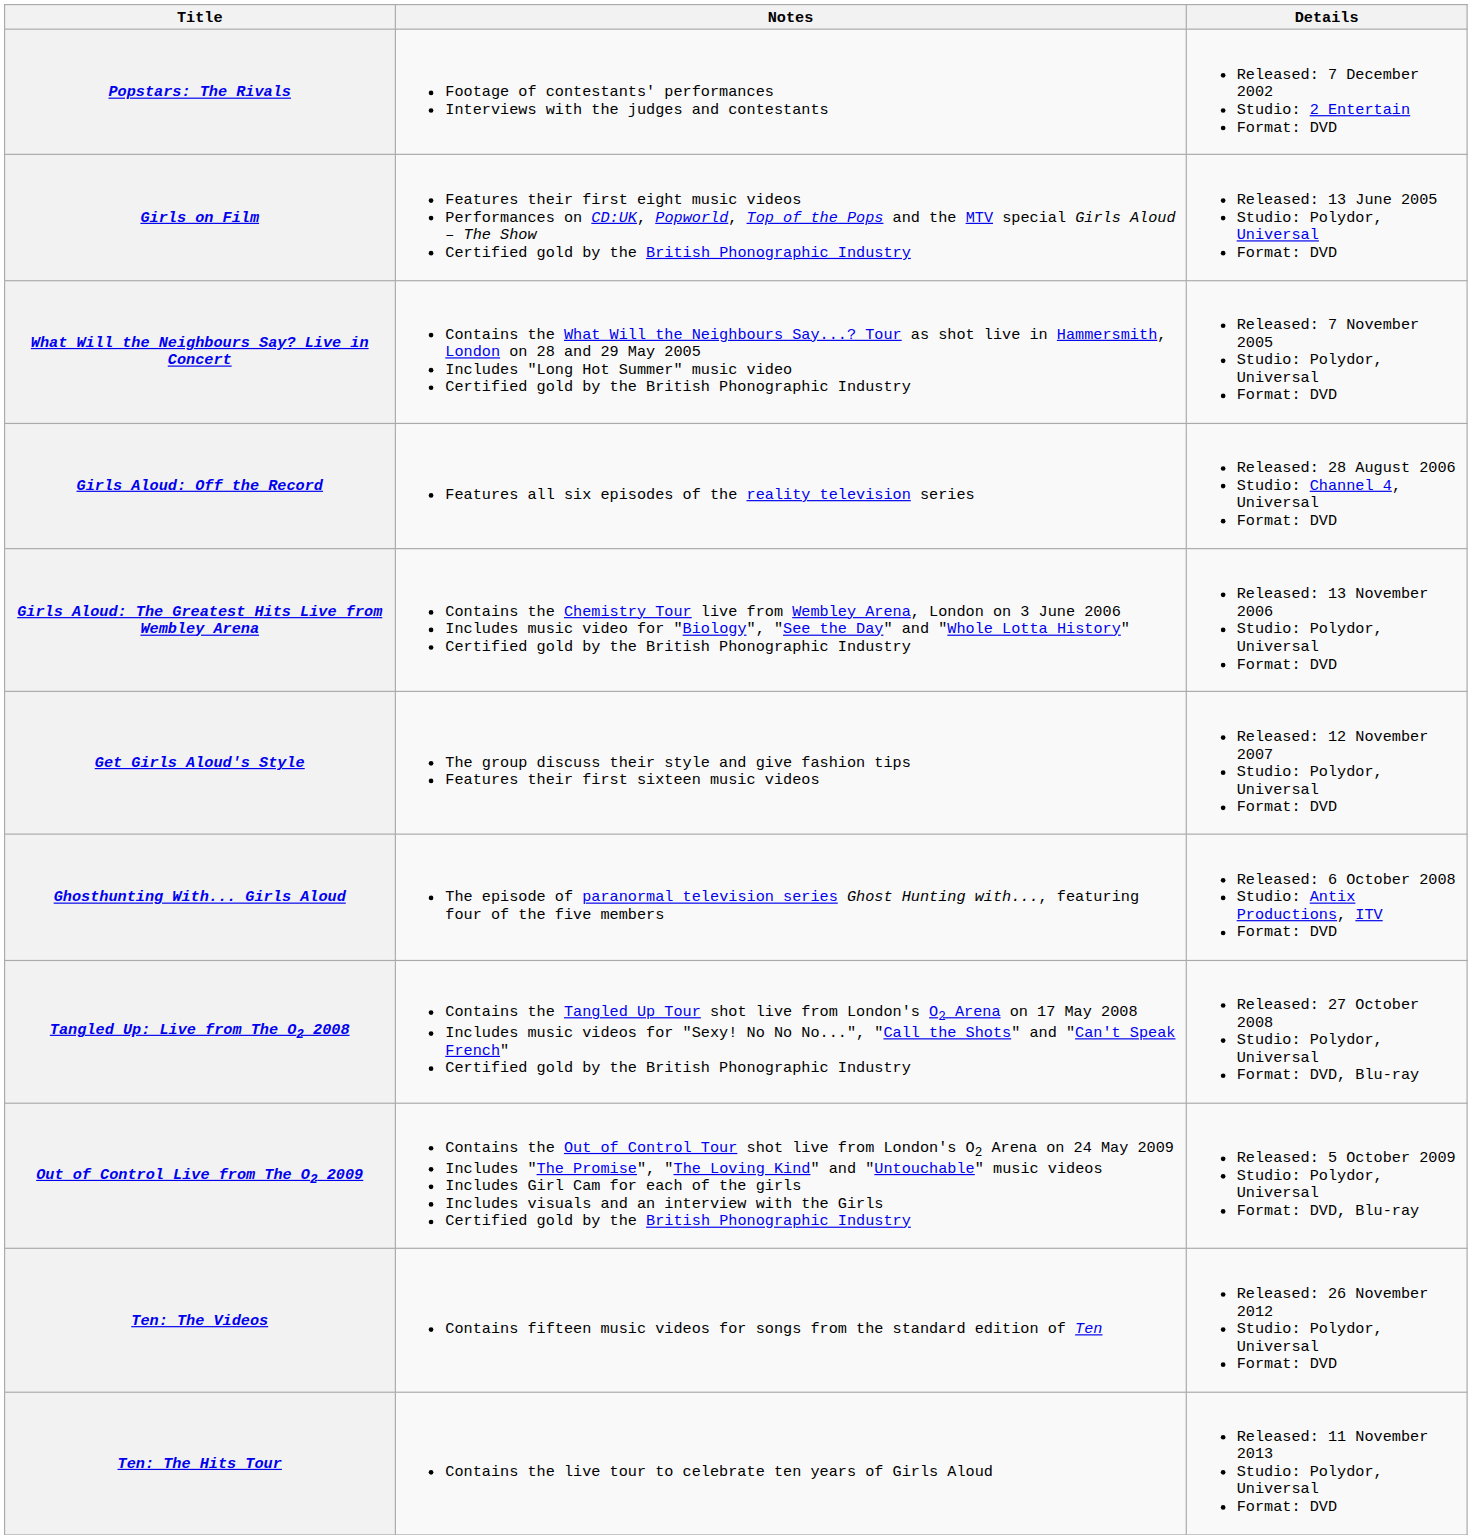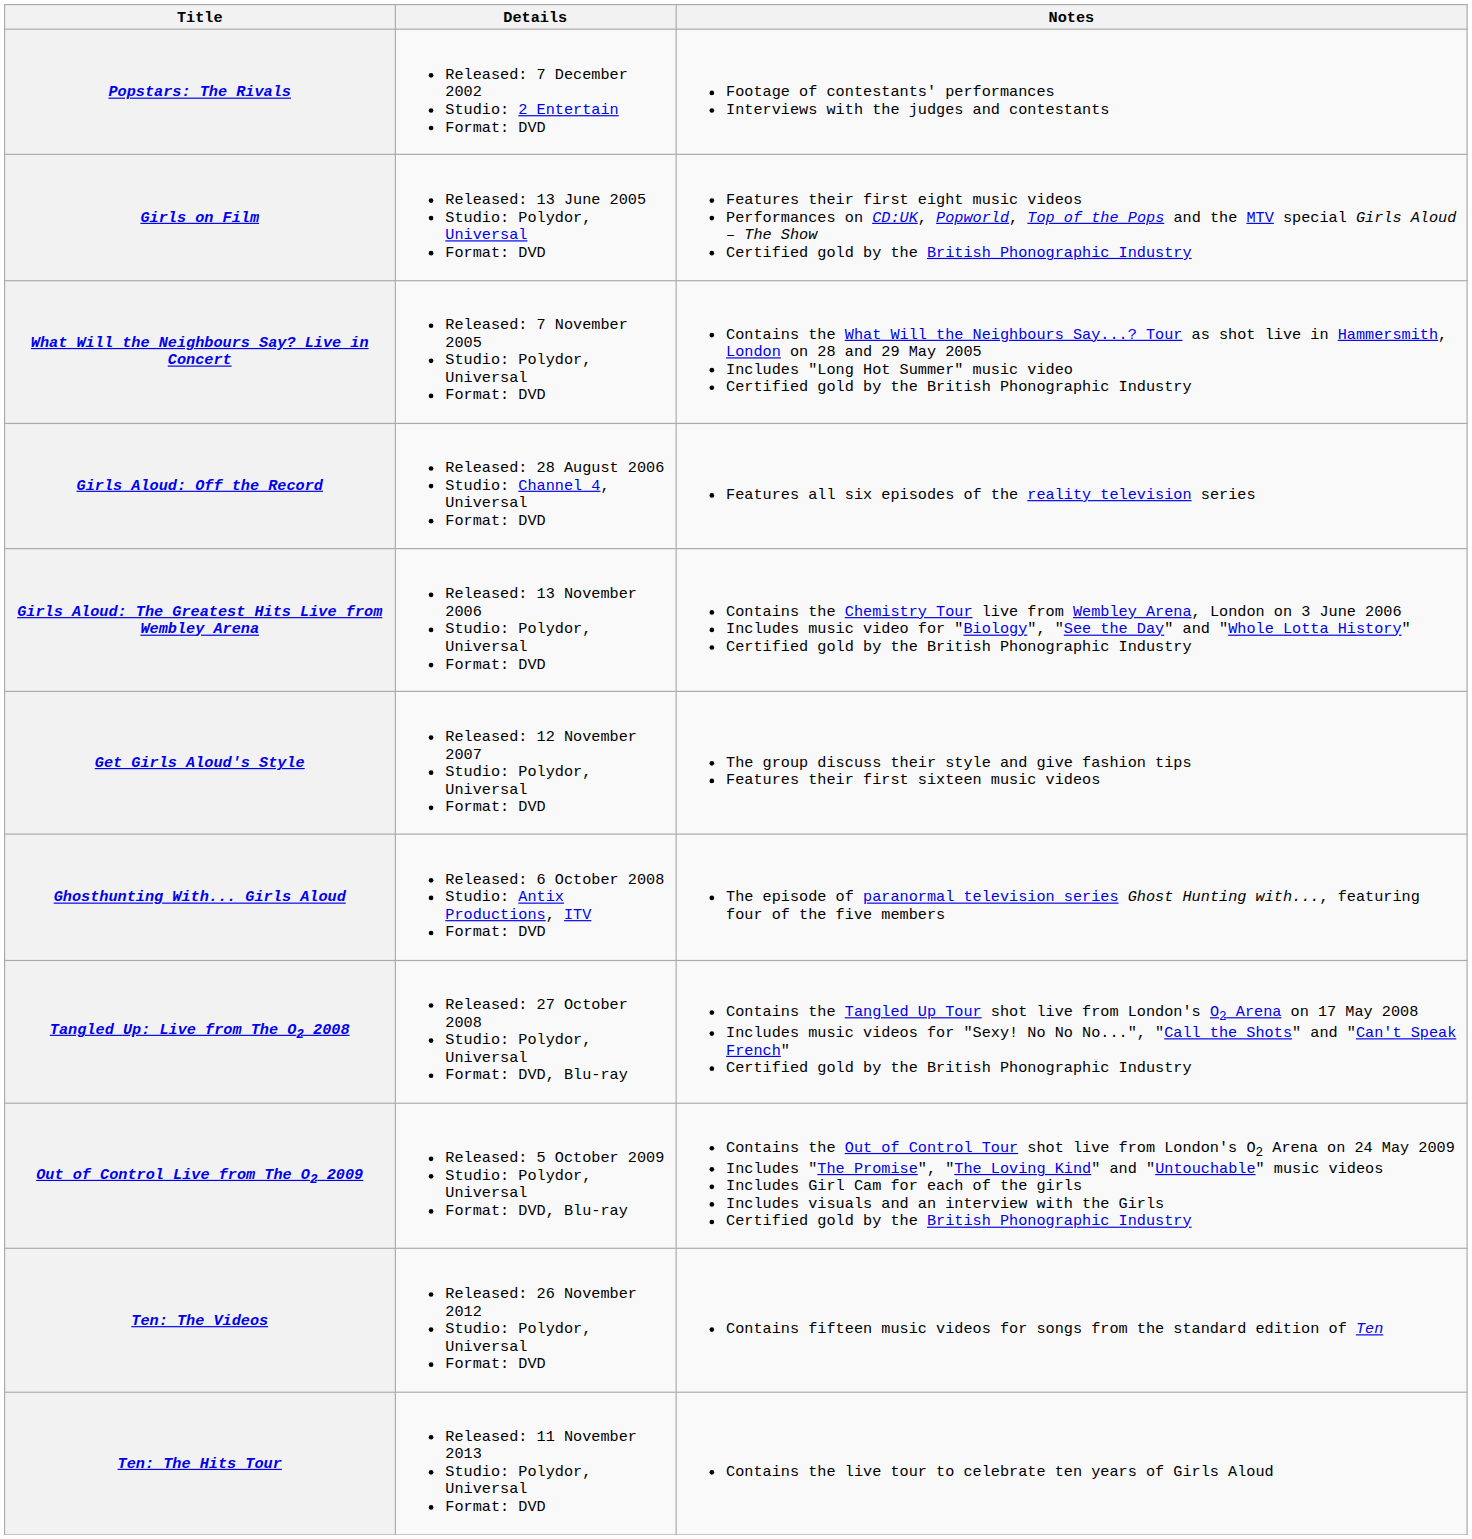columns swapped: (1327, 17) <-> (791, 17)
